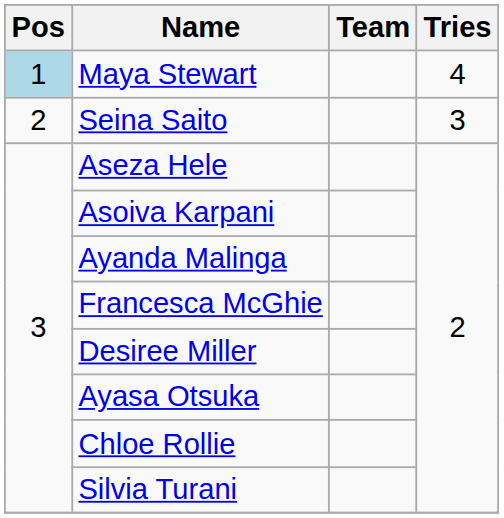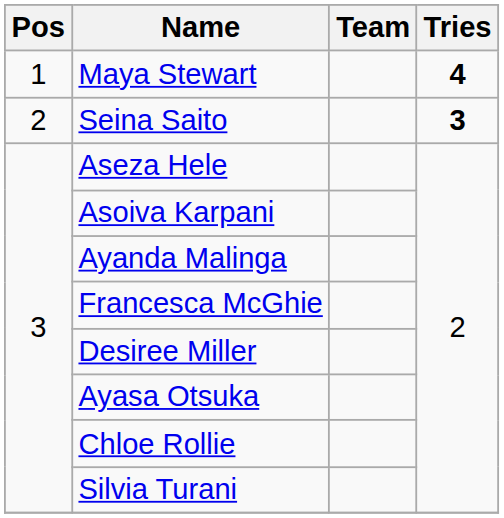(38, 73) lightblue background -> (38, 73) no background
(458, 73) normal -> (458, 73) bold
(458, 119) normal -> (458, 119) bold
